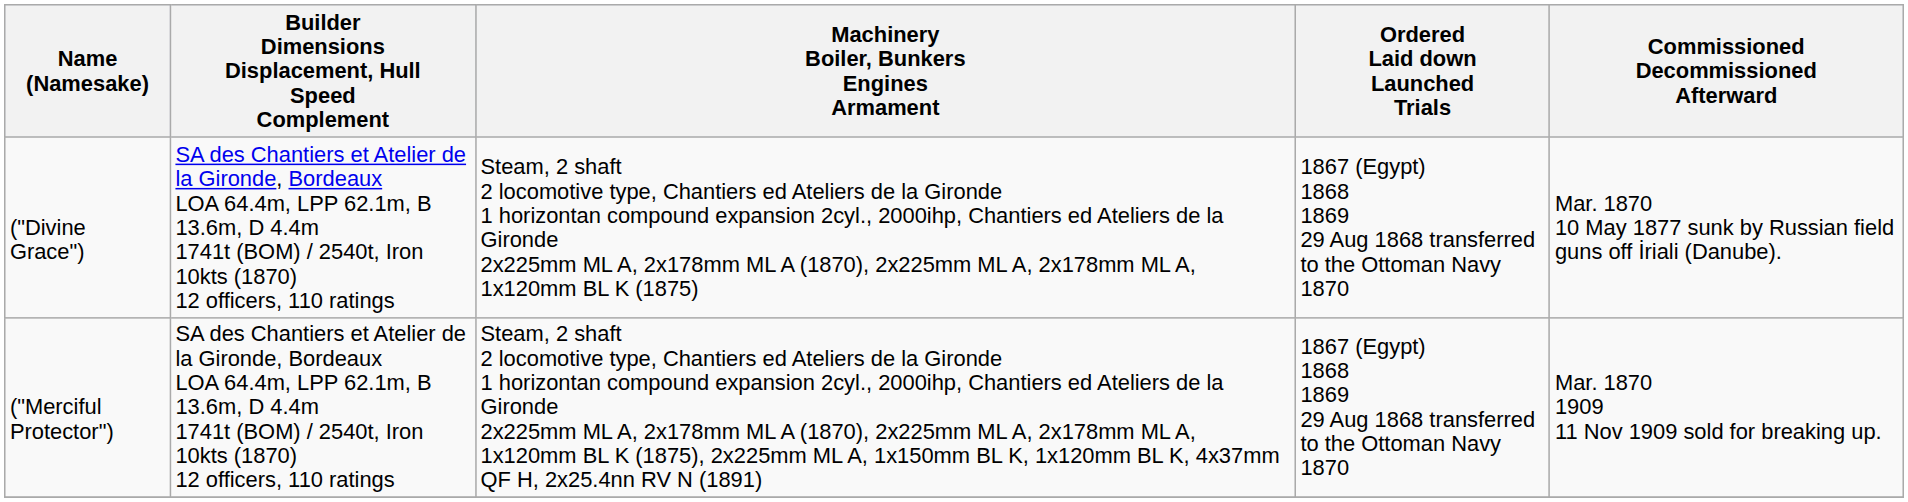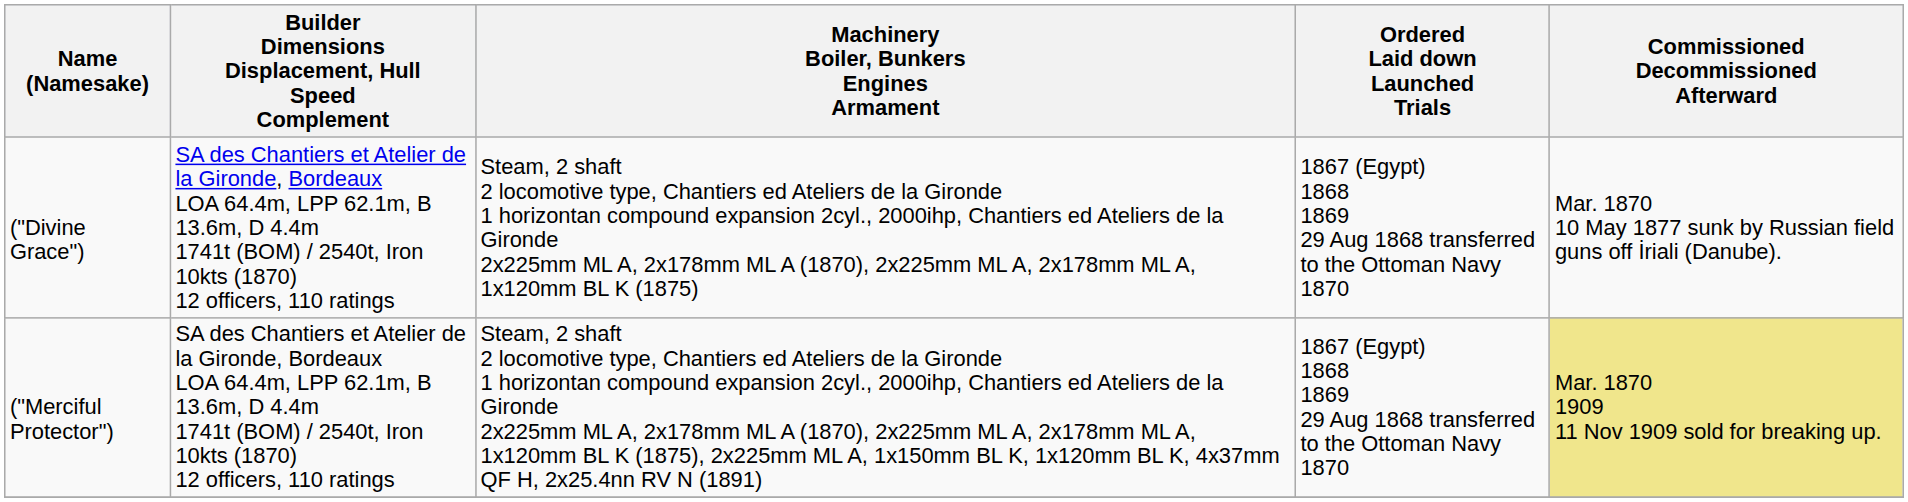(1718, 408) no background -> (1718, 408) khaki background
